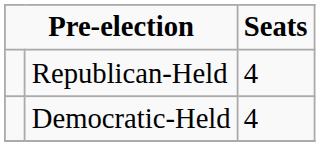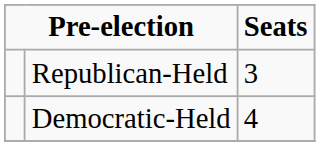(251, 72) 4 -> (251, 72) 3
